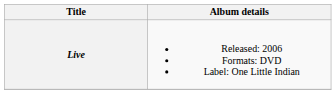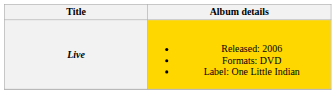(239, 60) no background -> (239, 60) gold background
